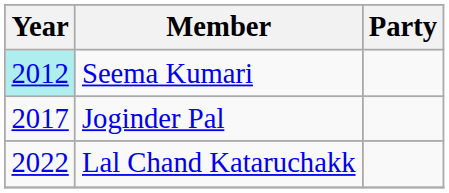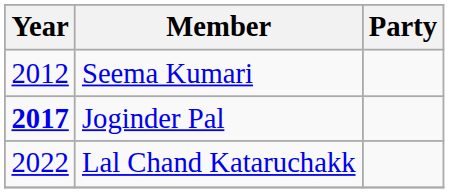(40, 72) paleturquoise background -> (40, 72) no background
(40, 118) normal -> (40, 118) bold
